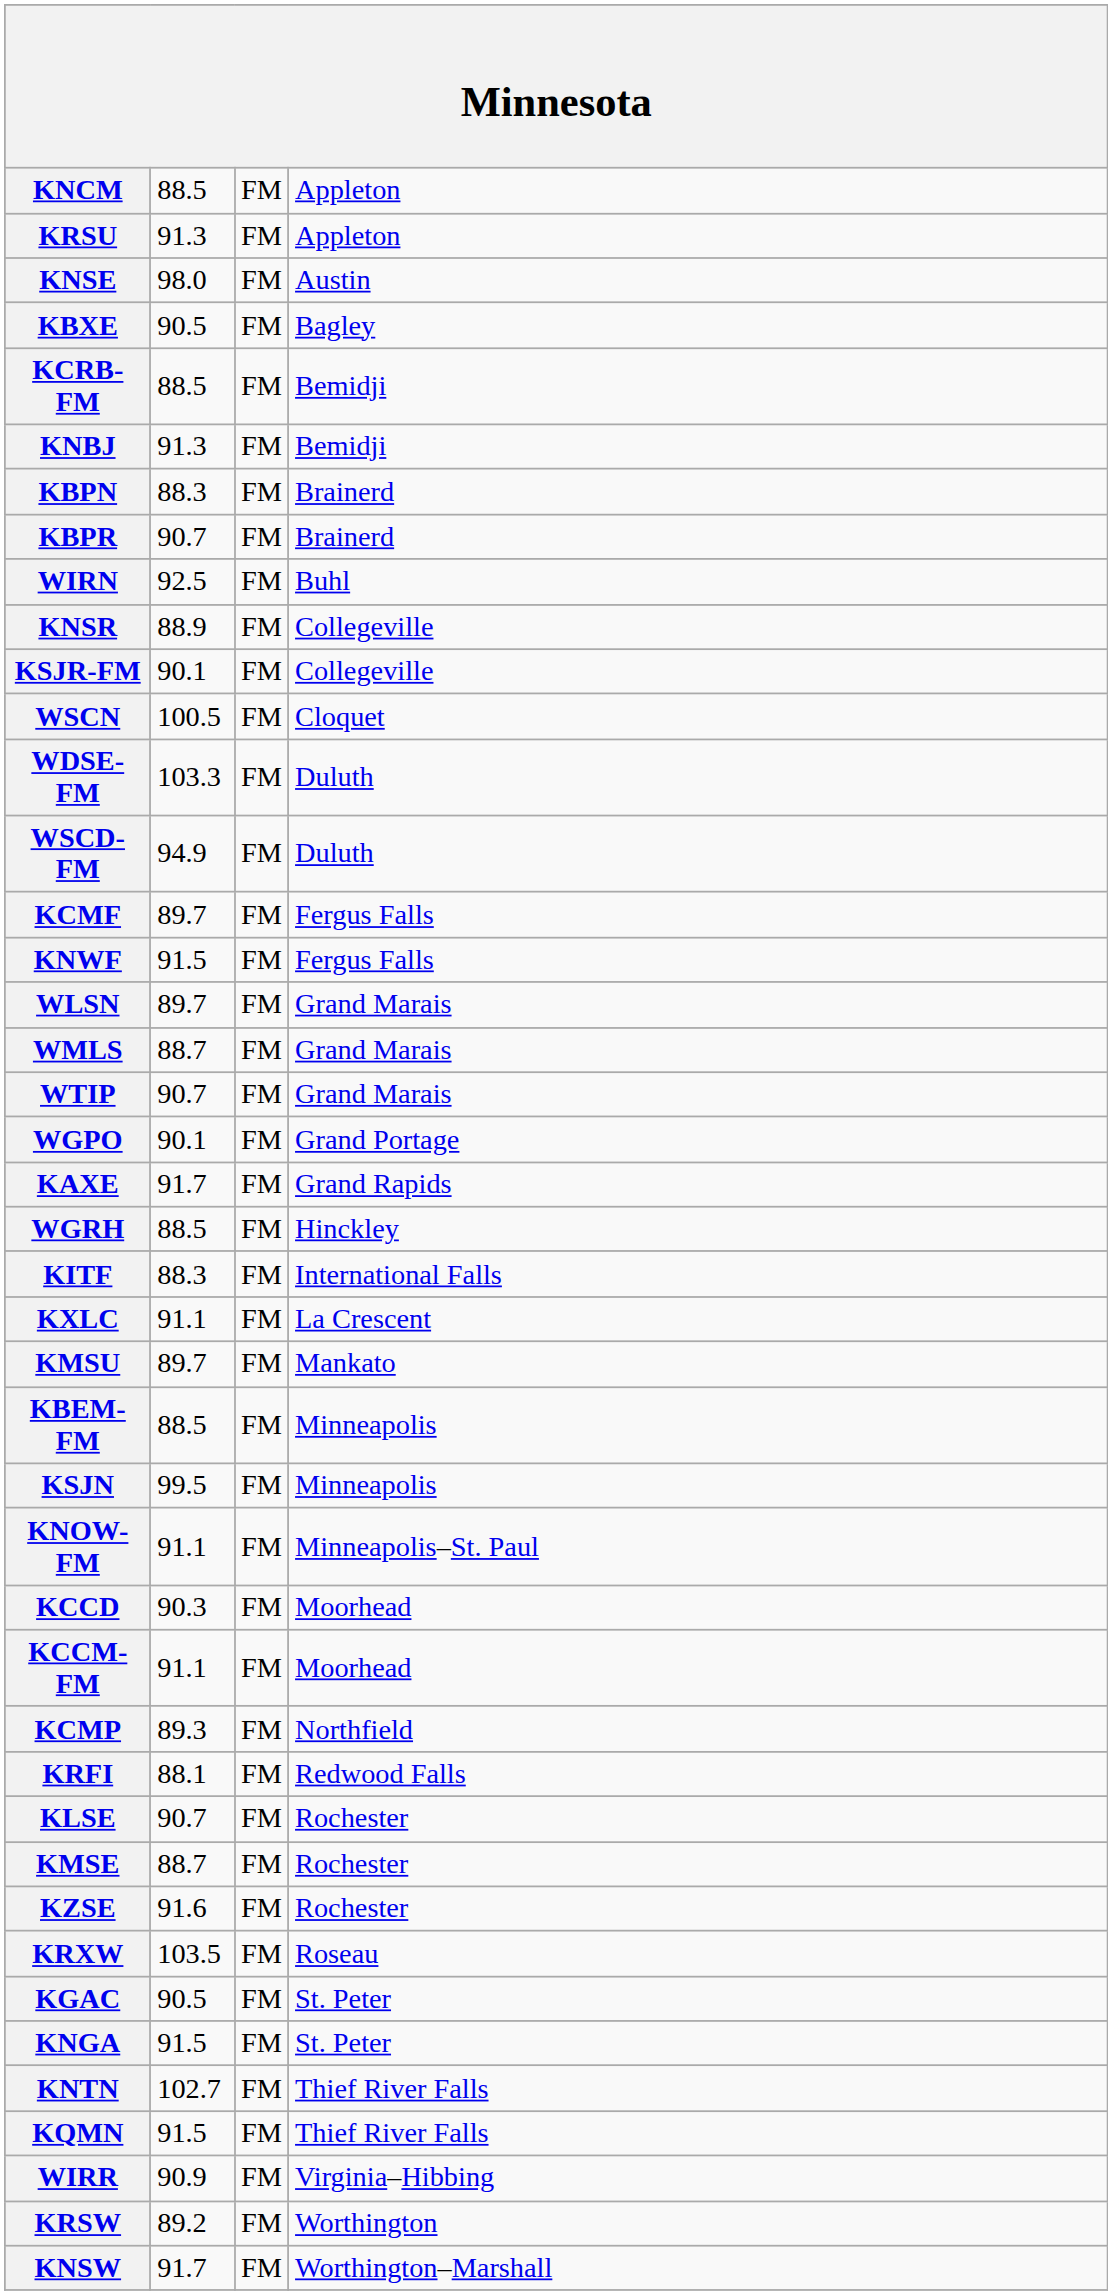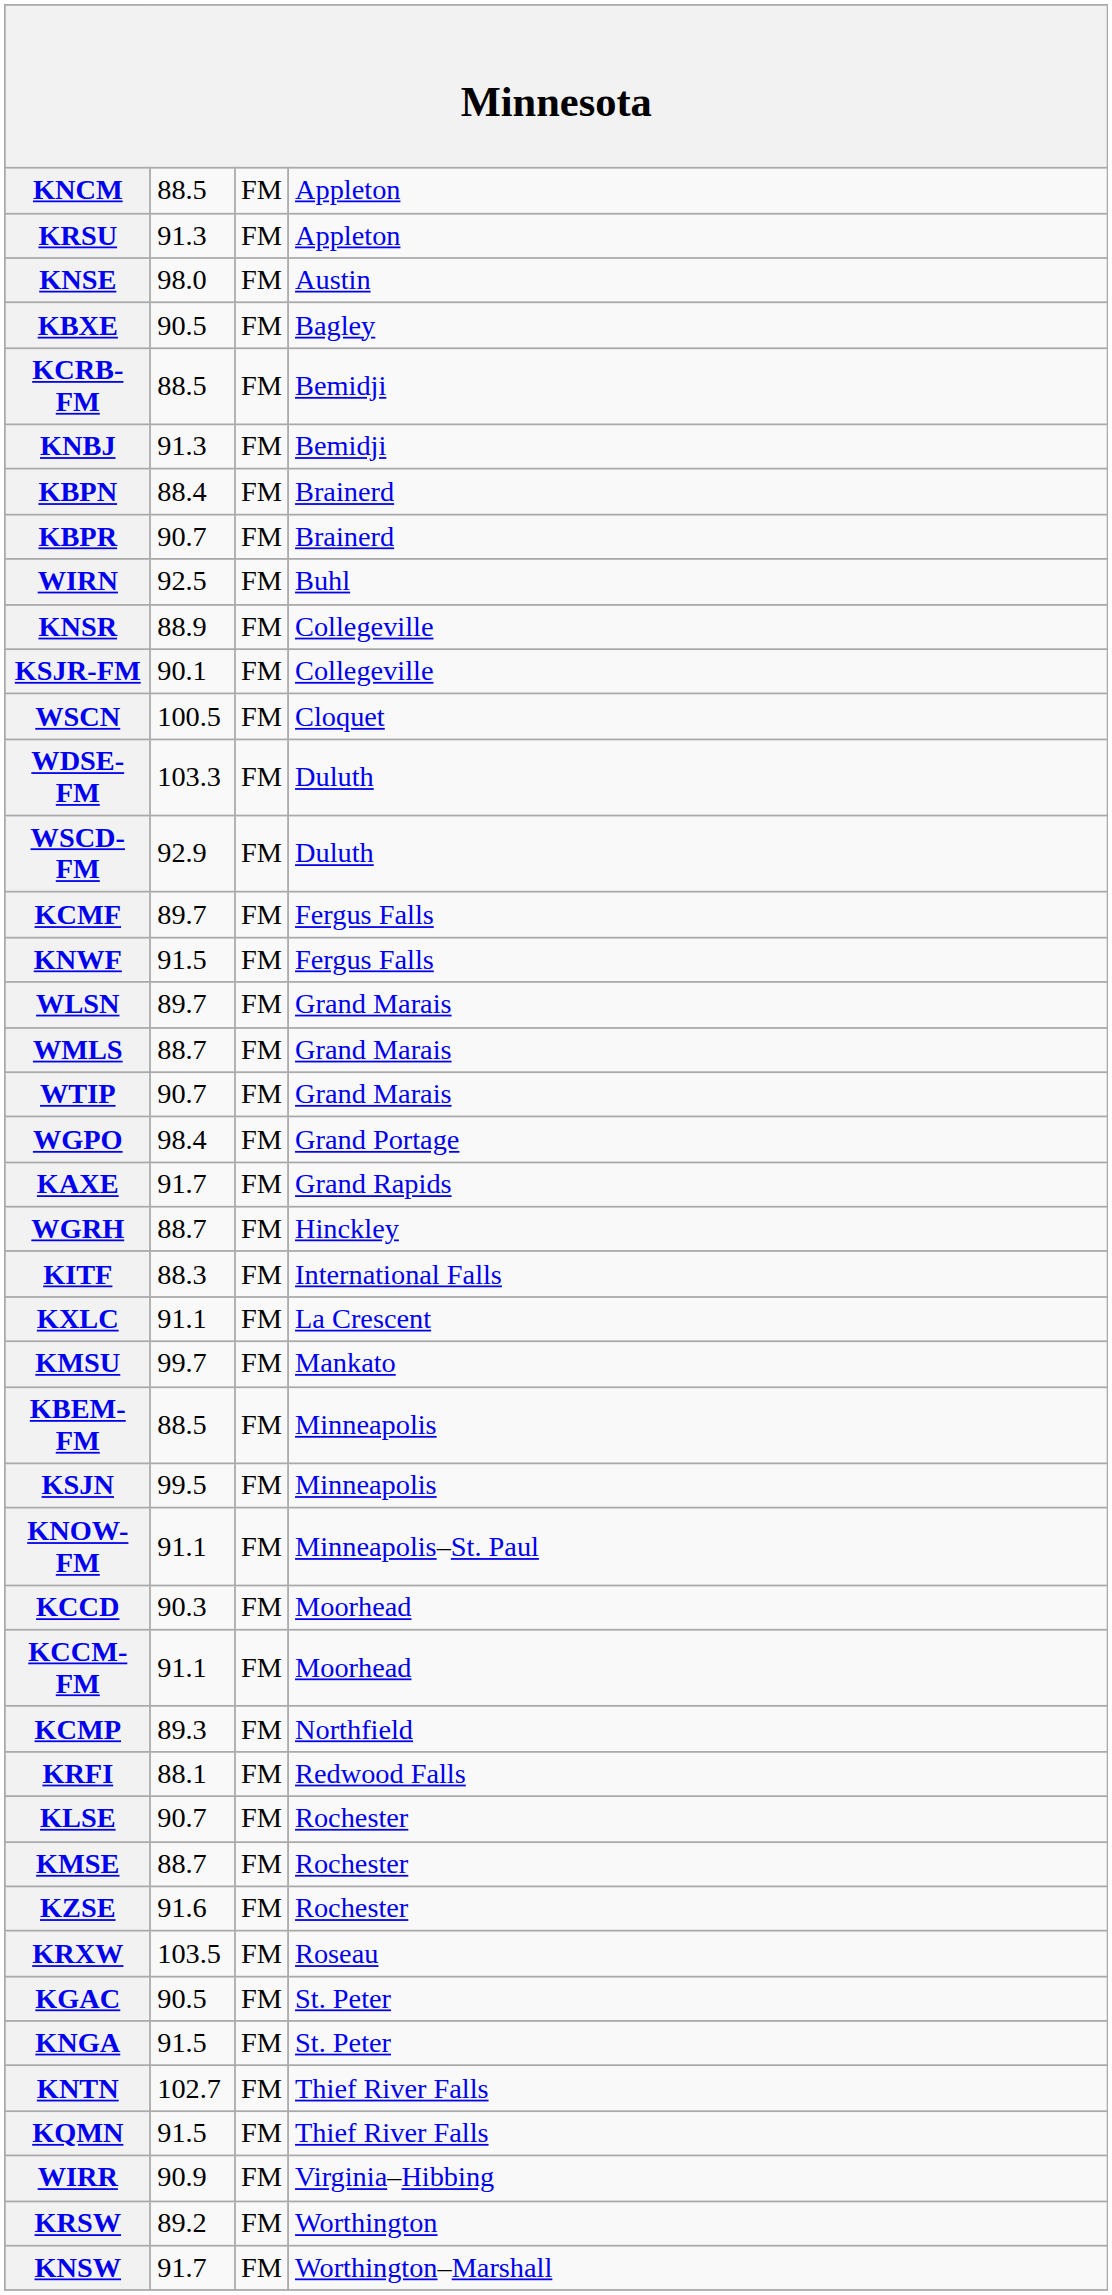(182, 491) 88.3 -> (182, 491) 88.4
(182, 853) 94.9 -> (182, 853) 92.9
(182, 1139) 90.1 -> (182, 1139) 98.4
(182, 1228) 88.5 -> (182, 1228) 88.7
(182, 1363) 89.7 -> (182, 1363) 99.7
